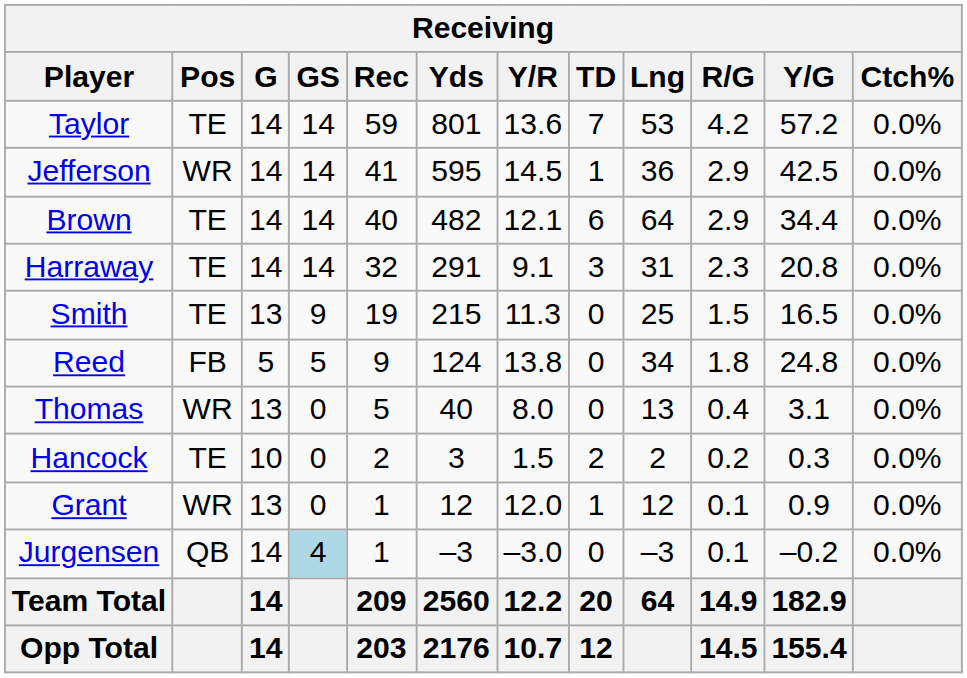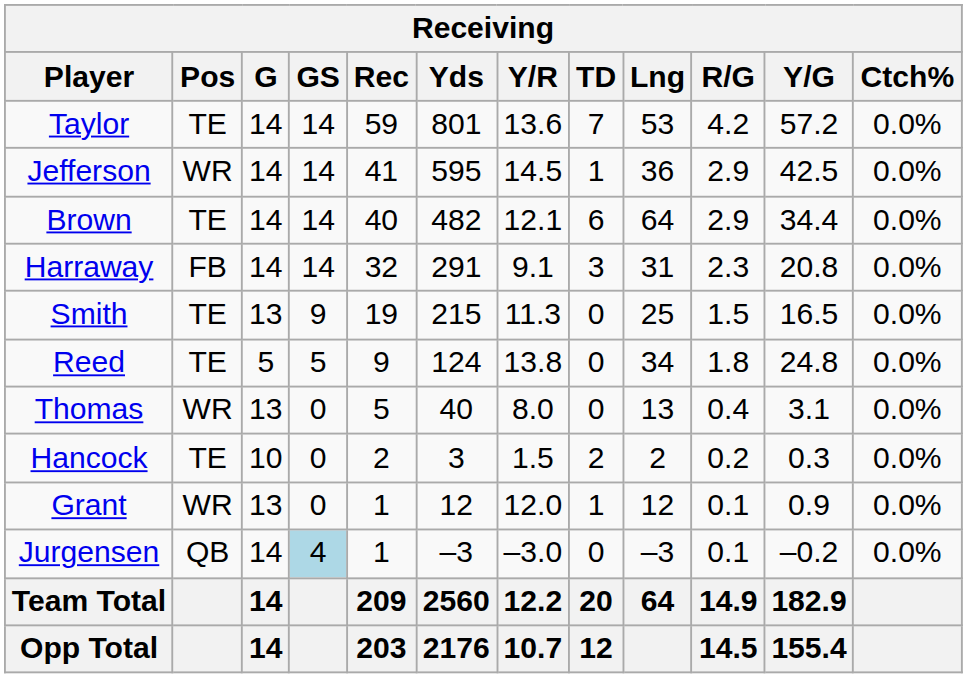(208, 266) TE -> (208, 266) FB
(208, 362) FB -> (208, 362) TE
